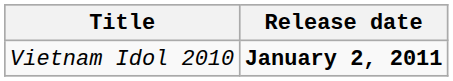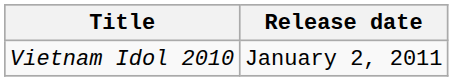(344, 59) bold -> (344, 59) normal
